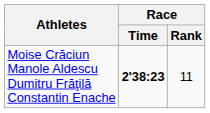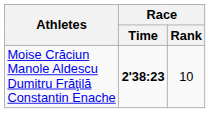(186, 77) 11 -> (186, 77) 10
